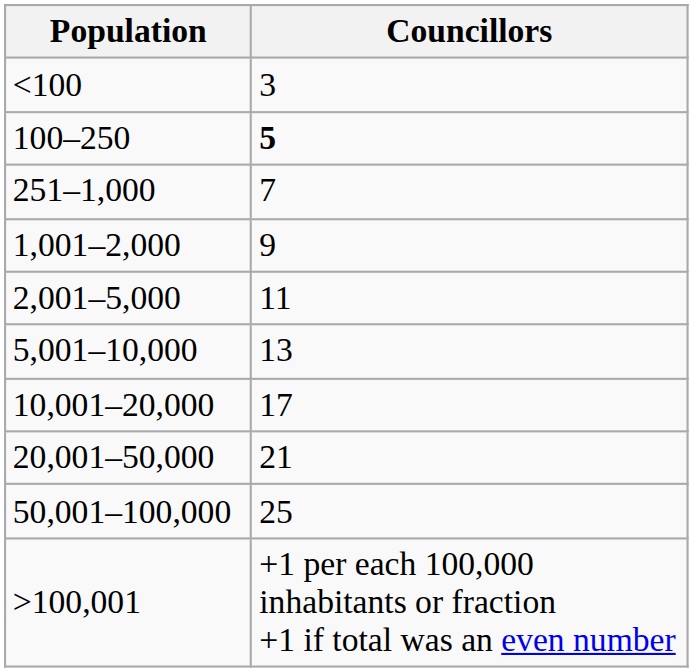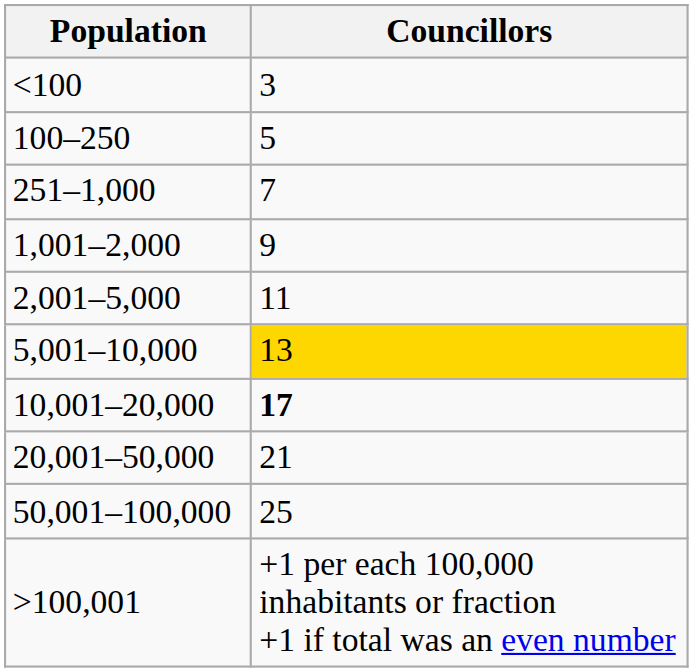(268, 137) bold -> (268, 137) normal
(276, 350) no background -> (276, 350) gold background
(276, 404) normal -> (276, 404) bold
